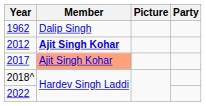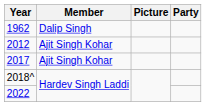(79, 45) bold -> (76, 45) normal
(76, 61) lightsalmon background -> (76, 61) no background
